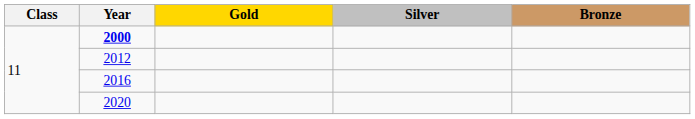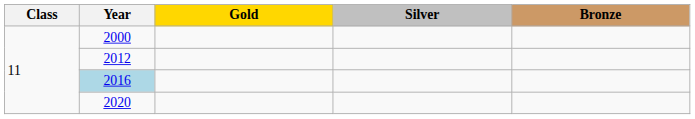(117, 37) bold -> (117, 37) normal
(117, 80) no background -> (117, 80) lightblue background
